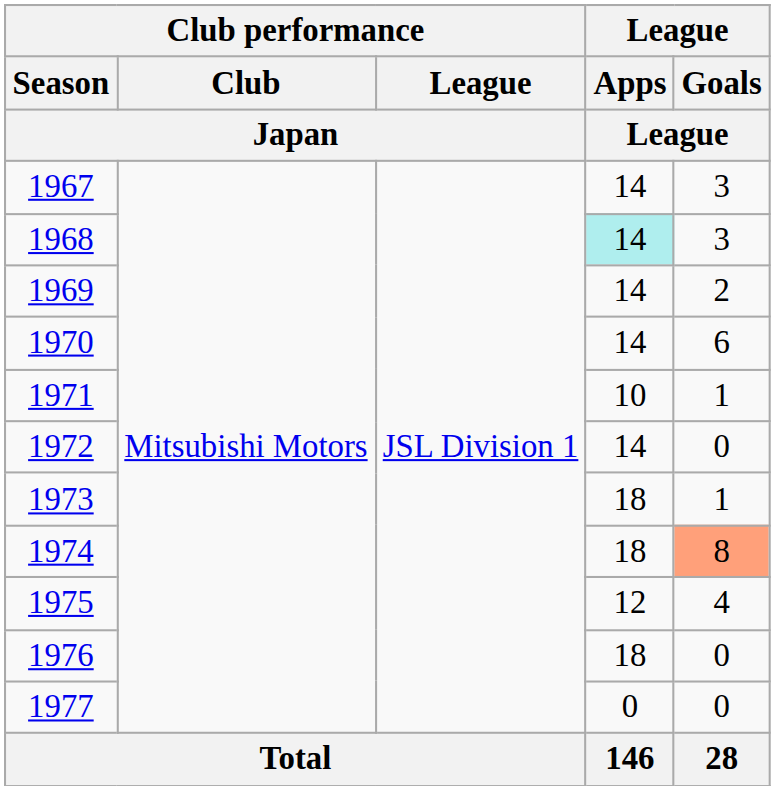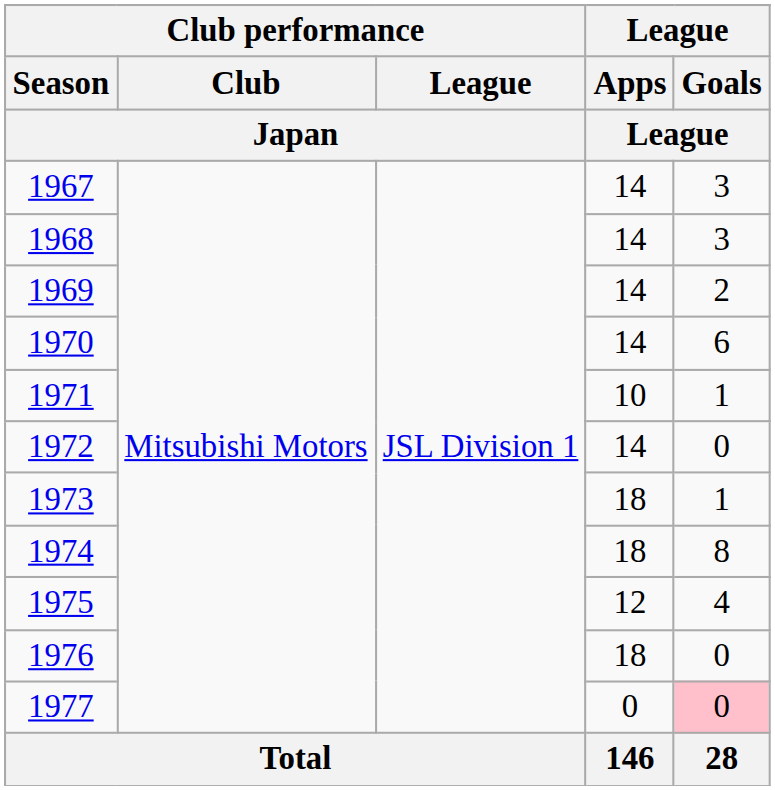(630, 238) paleturquoise background -> (630, 238) no background
(722, 550) lightsalmon background -> (722, 550) no background
(722, 706) no background -> (722, 706) pink background
